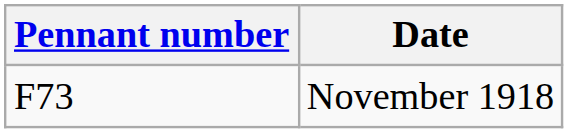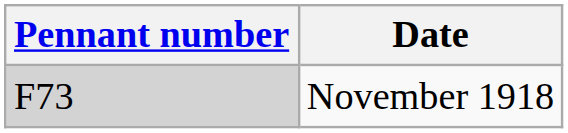(44, 95) no background -> (44, 95) lightgrey background
